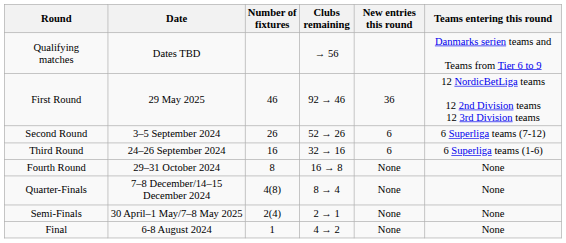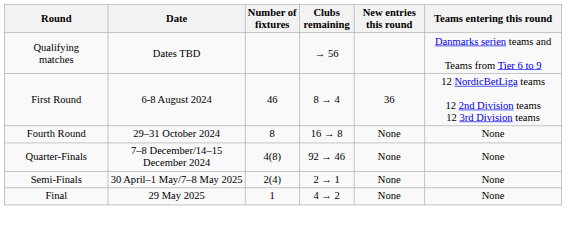(177, 99) 29 May 2025 -> (177, 99) 6-8 August 2024
(327, 99) 92 → 46 -> (327, 99) 8 → 4
- row: (56, 134)
- row: (56, 151)
(327, 190) 8 → 4 -> (327, 157) 92 → 46
(177, 230) 6-8 August 2024 -> (177, 196) 29 May 2025
